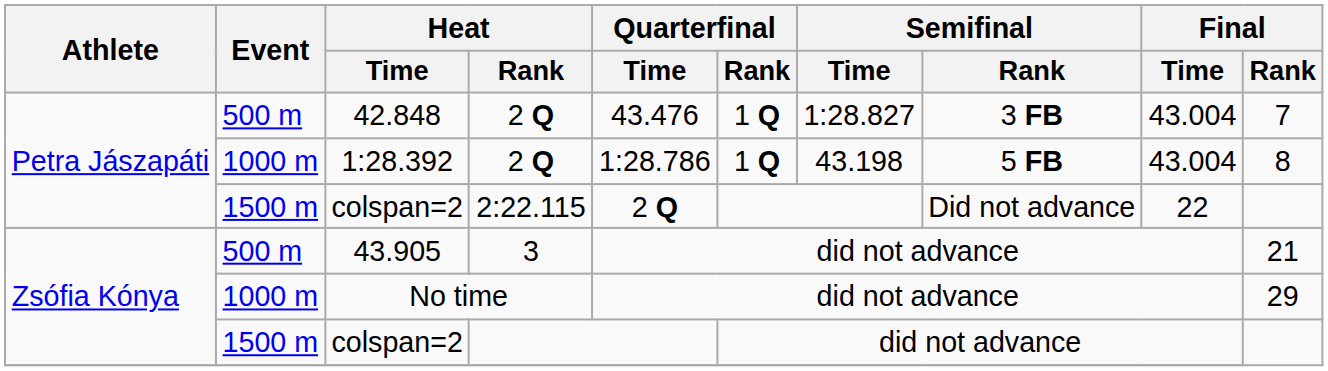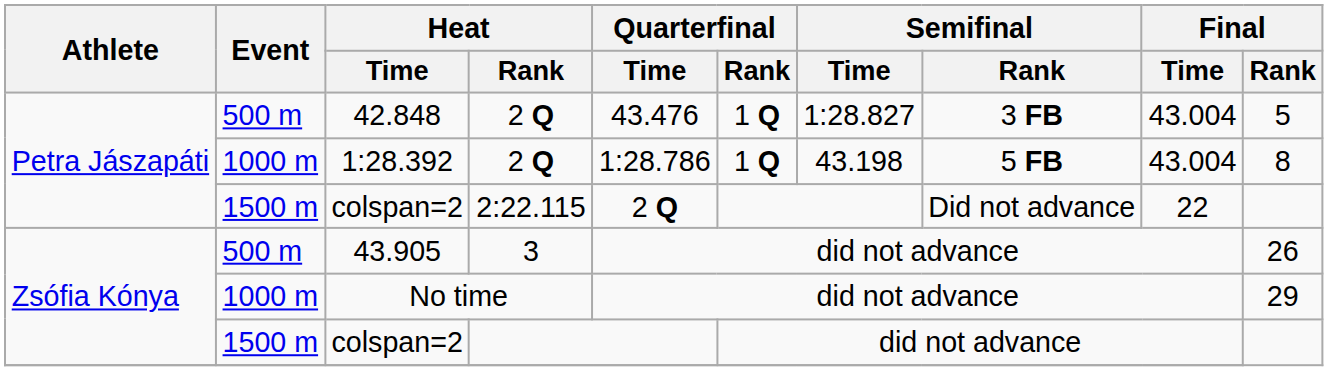(1283, 116) 7 -> (1283, 116) 5
(1283, 252) 21 -> (1283, 252) 26
